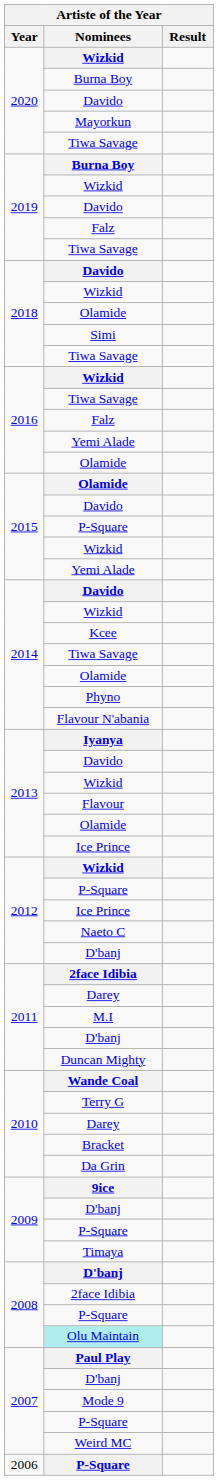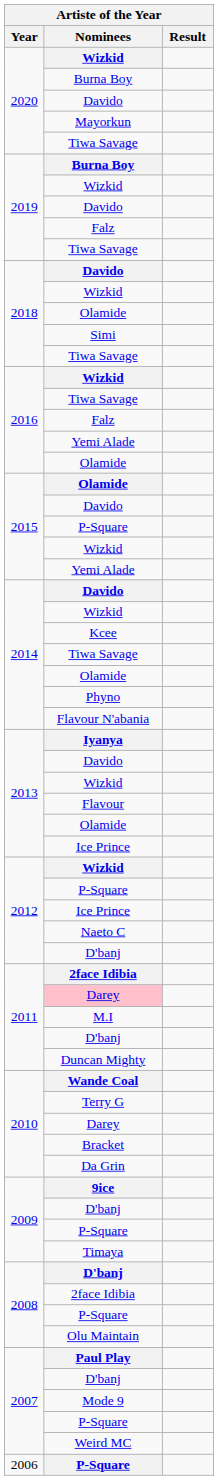(103, 995) no background -> (103, 995) pink background
(103, 1336) paleturquoise background -> (103, 1336) no background
